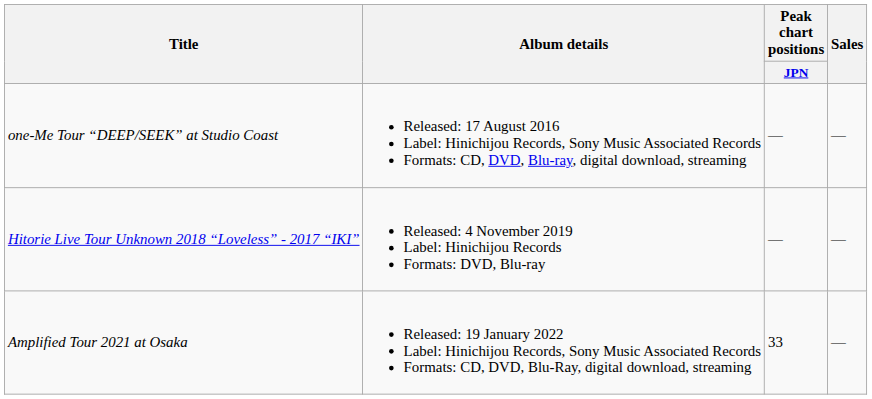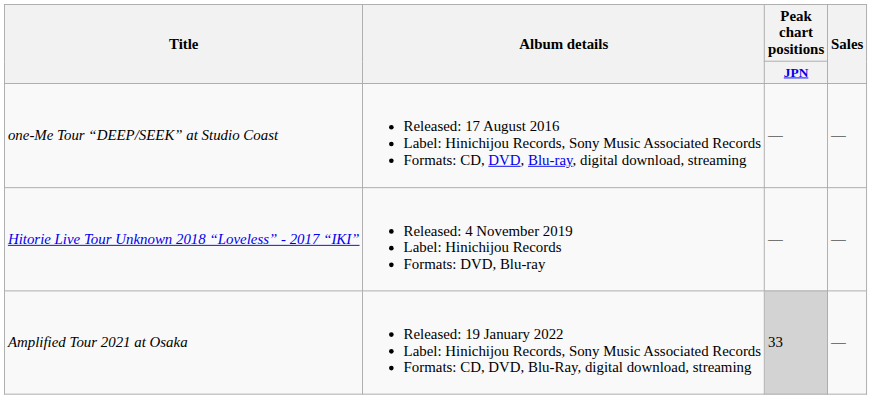(775, 342) no background -> (775, 342) lightgrey background
